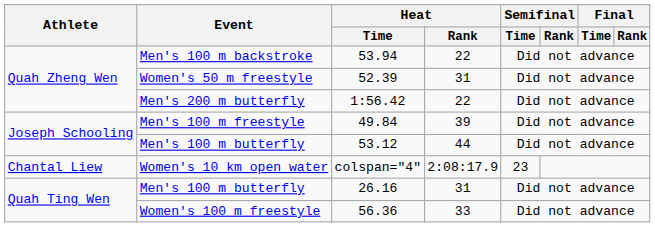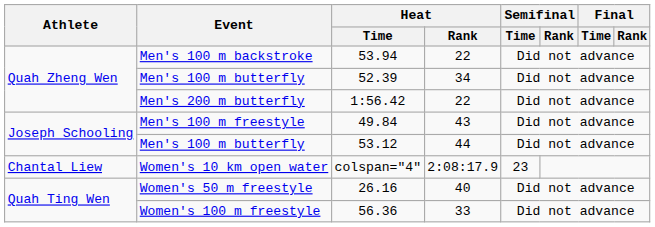(226, 79) Women's 50 m freestyle -> (222, 79) Men's 100 m butterfly
(463, 79) 31 -> (463, 79) 34
(463, 123) 39 -> (463, 123) 43
(222, 189) Men's 100 m butterfly -> (226, 189) Women's 50 m freestyle
(463, 189) 31 -> (463, 189) 40
